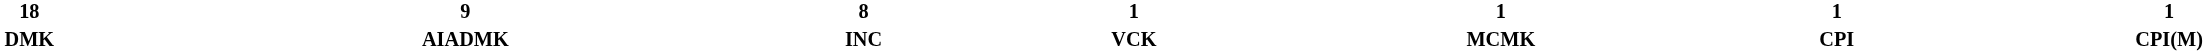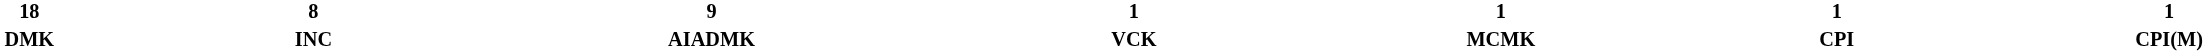columns swapped: (465, 11) <-> (864, 11)
